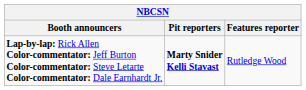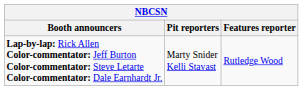(195, 61) bold -> (192, 61) normal
